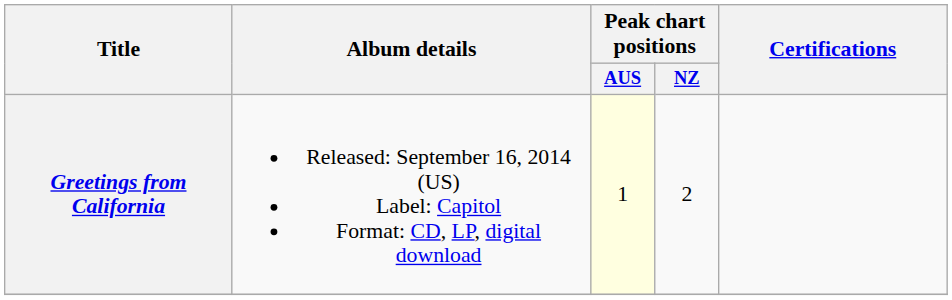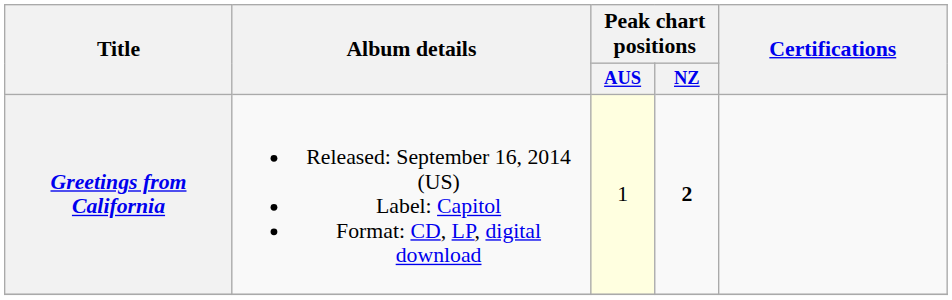(687, 194) normal -> (687, 194) bold
